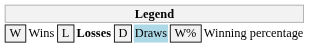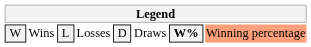(94, 33) bold -> (93, 33) normal
(151, 33) lightblue background -> (150, 33) no background
(185, 33) normal -> (186, 33) bold
(254, 33) no background -> (256, 33) lightsalmon background
